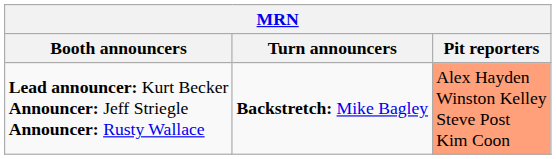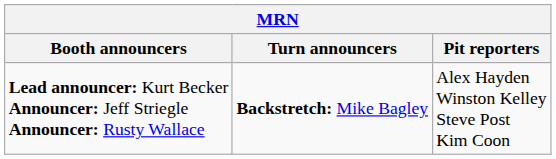(491, 108) lightsalmon background -> (491, 108) no background
